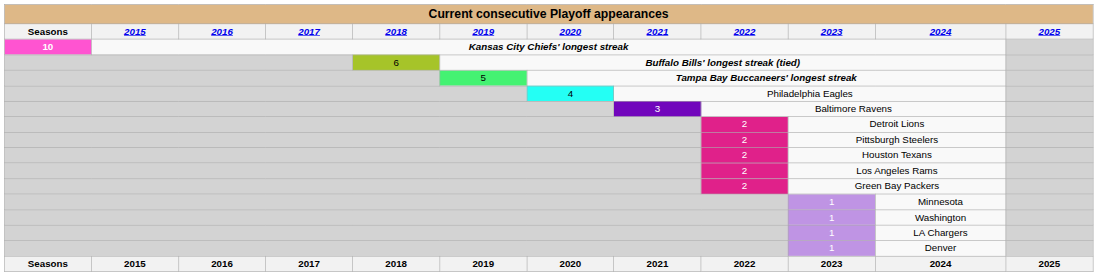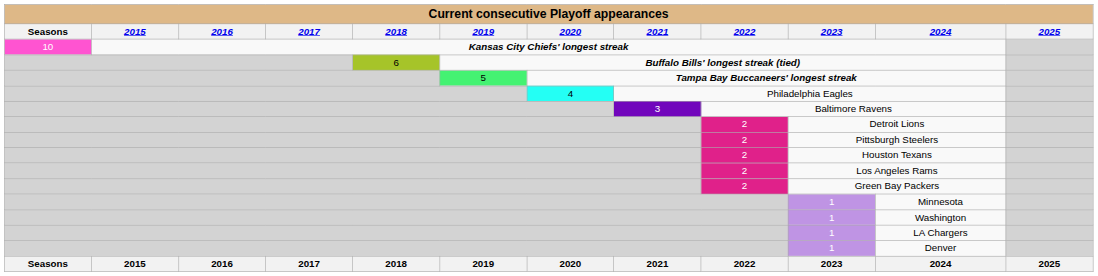(48, 47) bold -> (48, 47) normal
